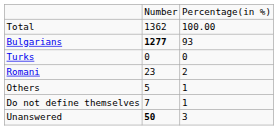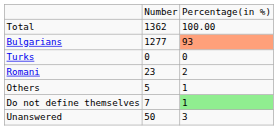(155, 42) bold -> (155, 42) normal
(188, 42) no background -> (188, 42) lightsalmon background
(185, 102) no background -> (185, 102) lightgreen background
(150, 117) bold -> (150, 117) normal
